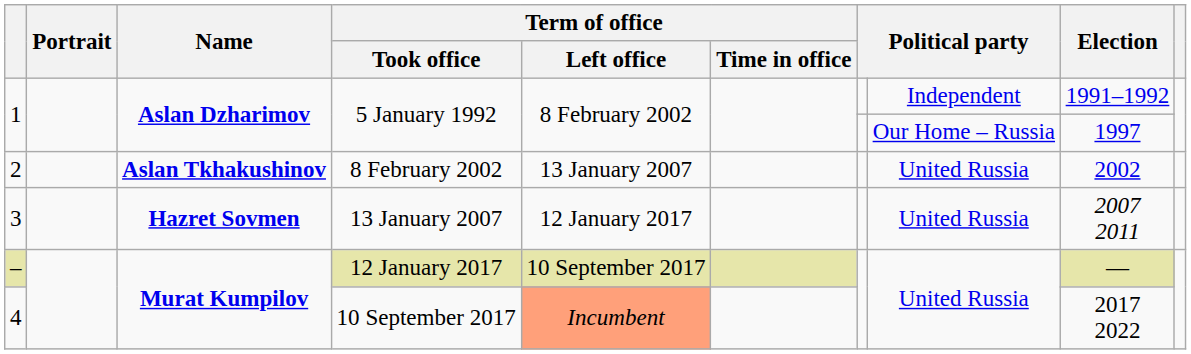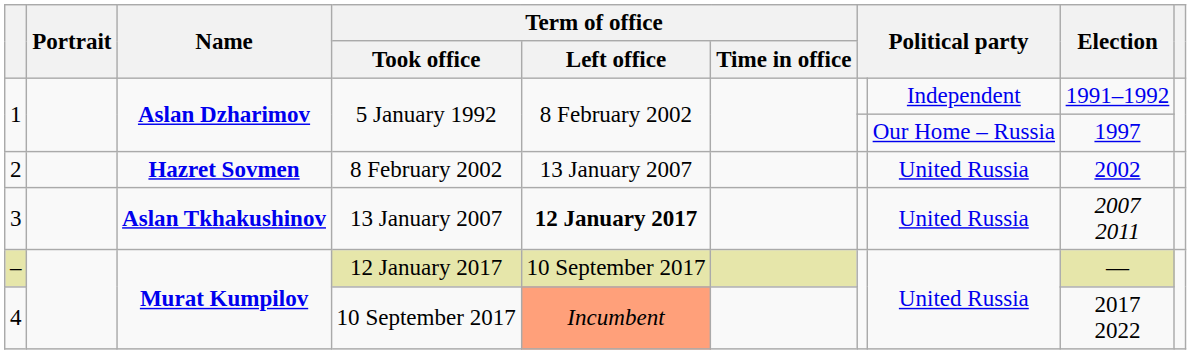(224, 168) Aslan Tkhakushinov -> (224, 168) Hazret Sovmen
(224, 218) Hazret Sovmen -> (224, 218) Aslan Tkhakushinov
(616, 218) normal -> (616, 218) bold
